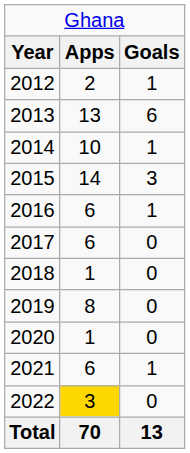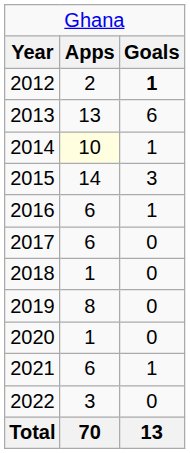(152, 83) normal -> (152, 83) bold
(90, 147) no background -> (90, 147) lightyellow background
(90, 400) gold background -> (90, 400) no background
